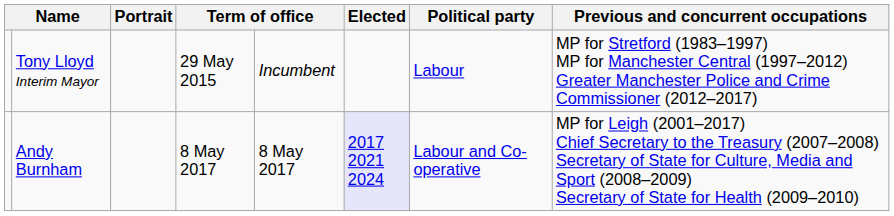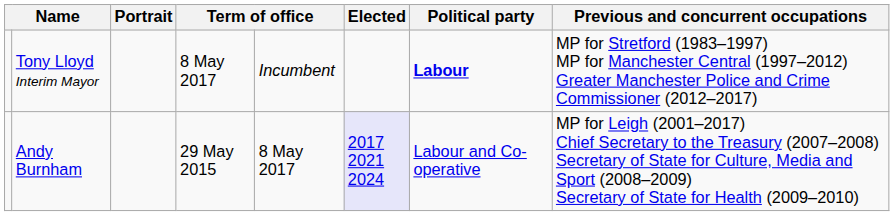(207, 70) 29 May 2015 -> (202, 70) 8 May 2017
(439, 70) normal -> (441, 70) bold
(202, 161) 8 May 2017 -> (207, 161) 29 May 2015
